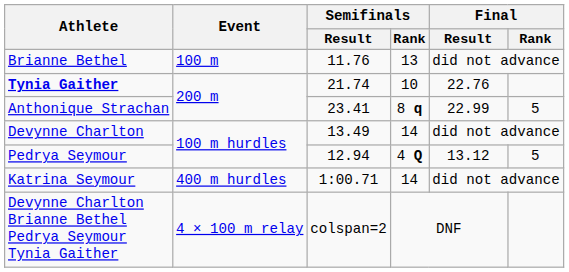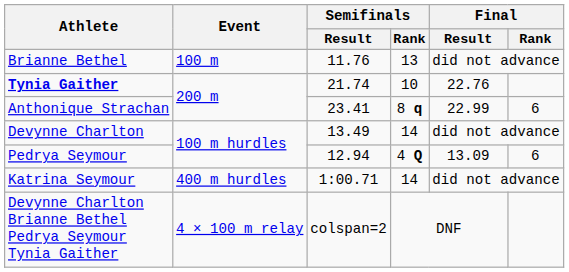(535, 109) 5 -> (535, 109) 6
(468, 156) 13.12 -> (468, 156) 13.09
(535, 156) 5 -> (535, 156) 6
